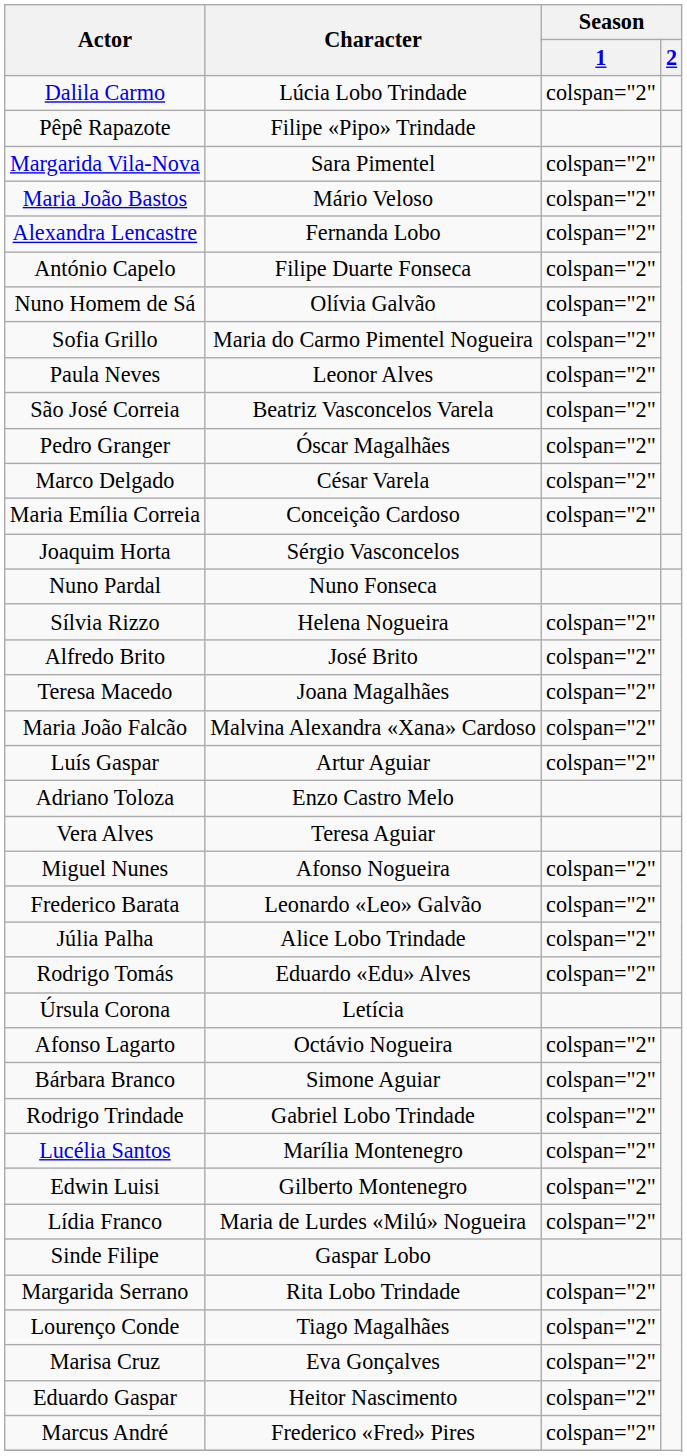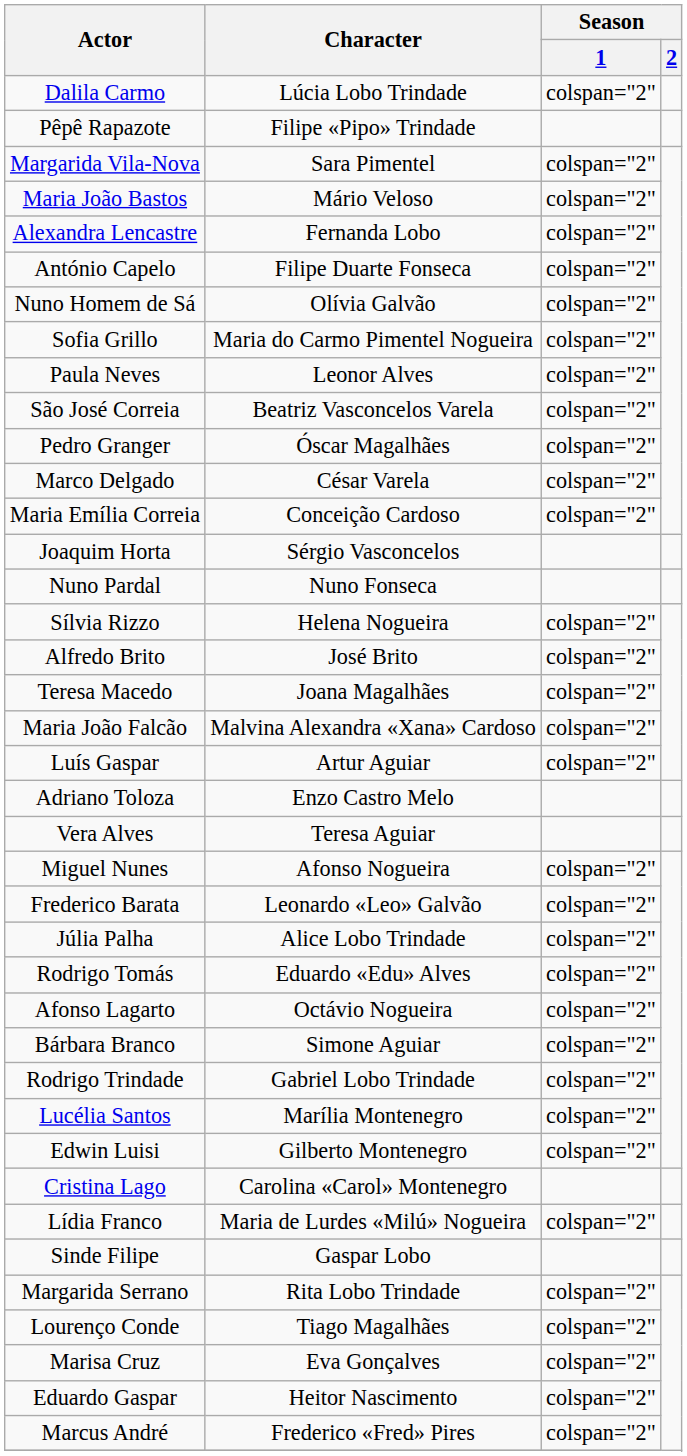- row: (105, 1009)
+ row: (105, 1186)
